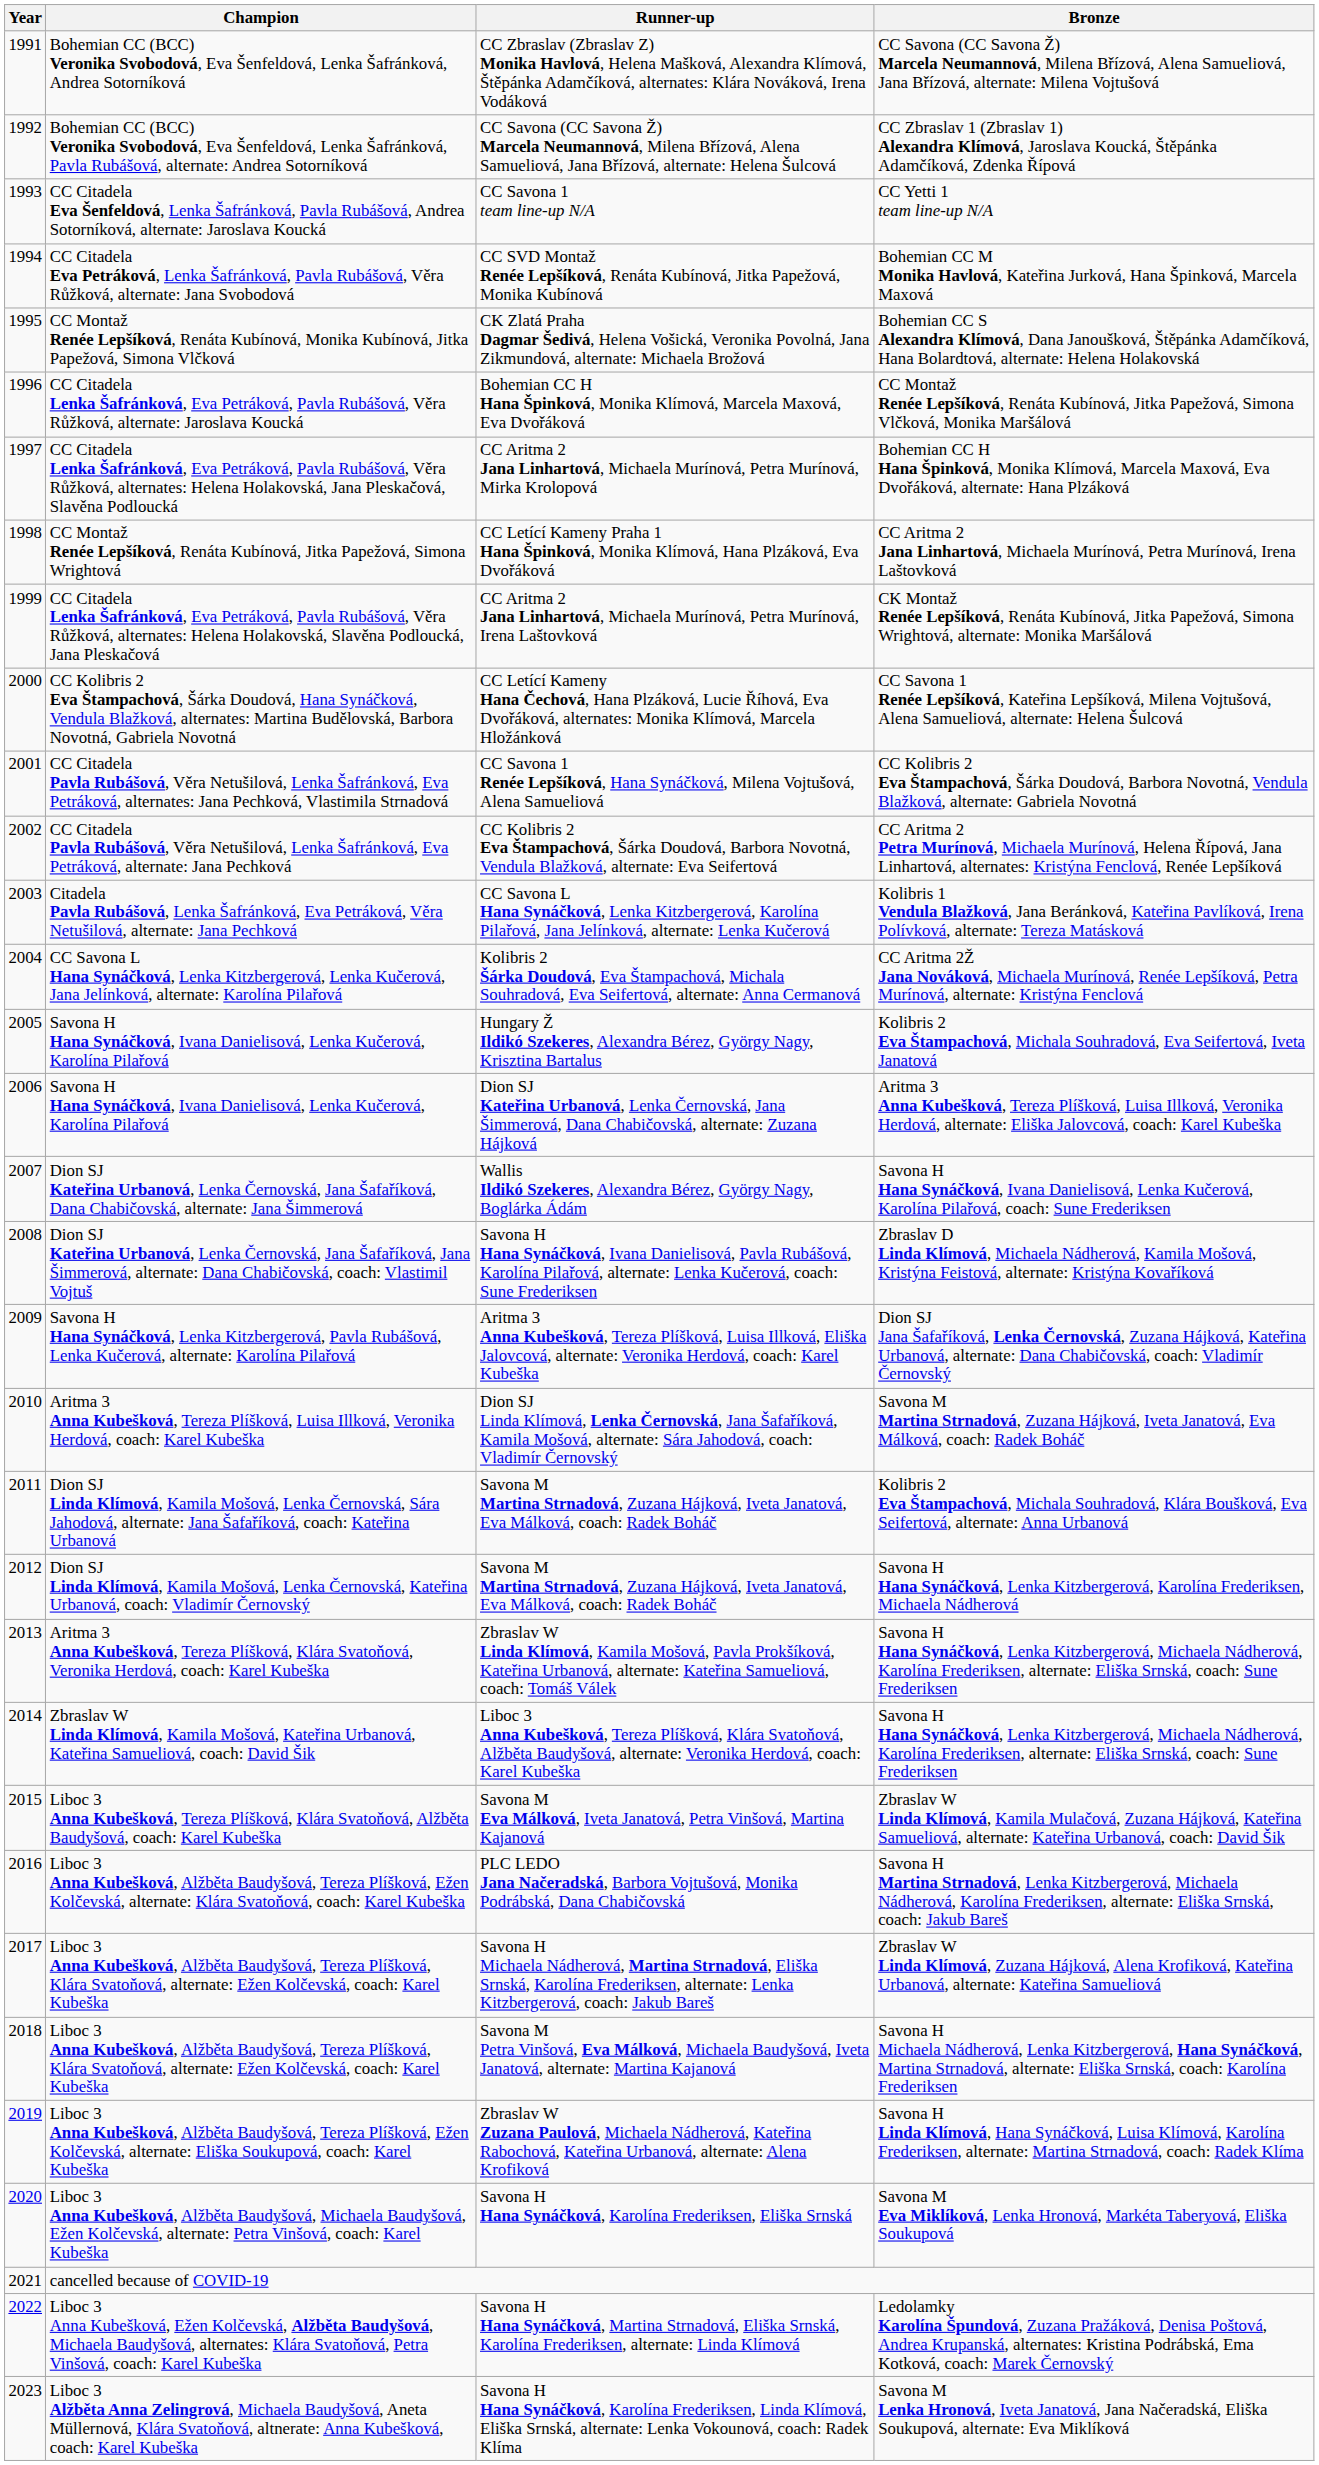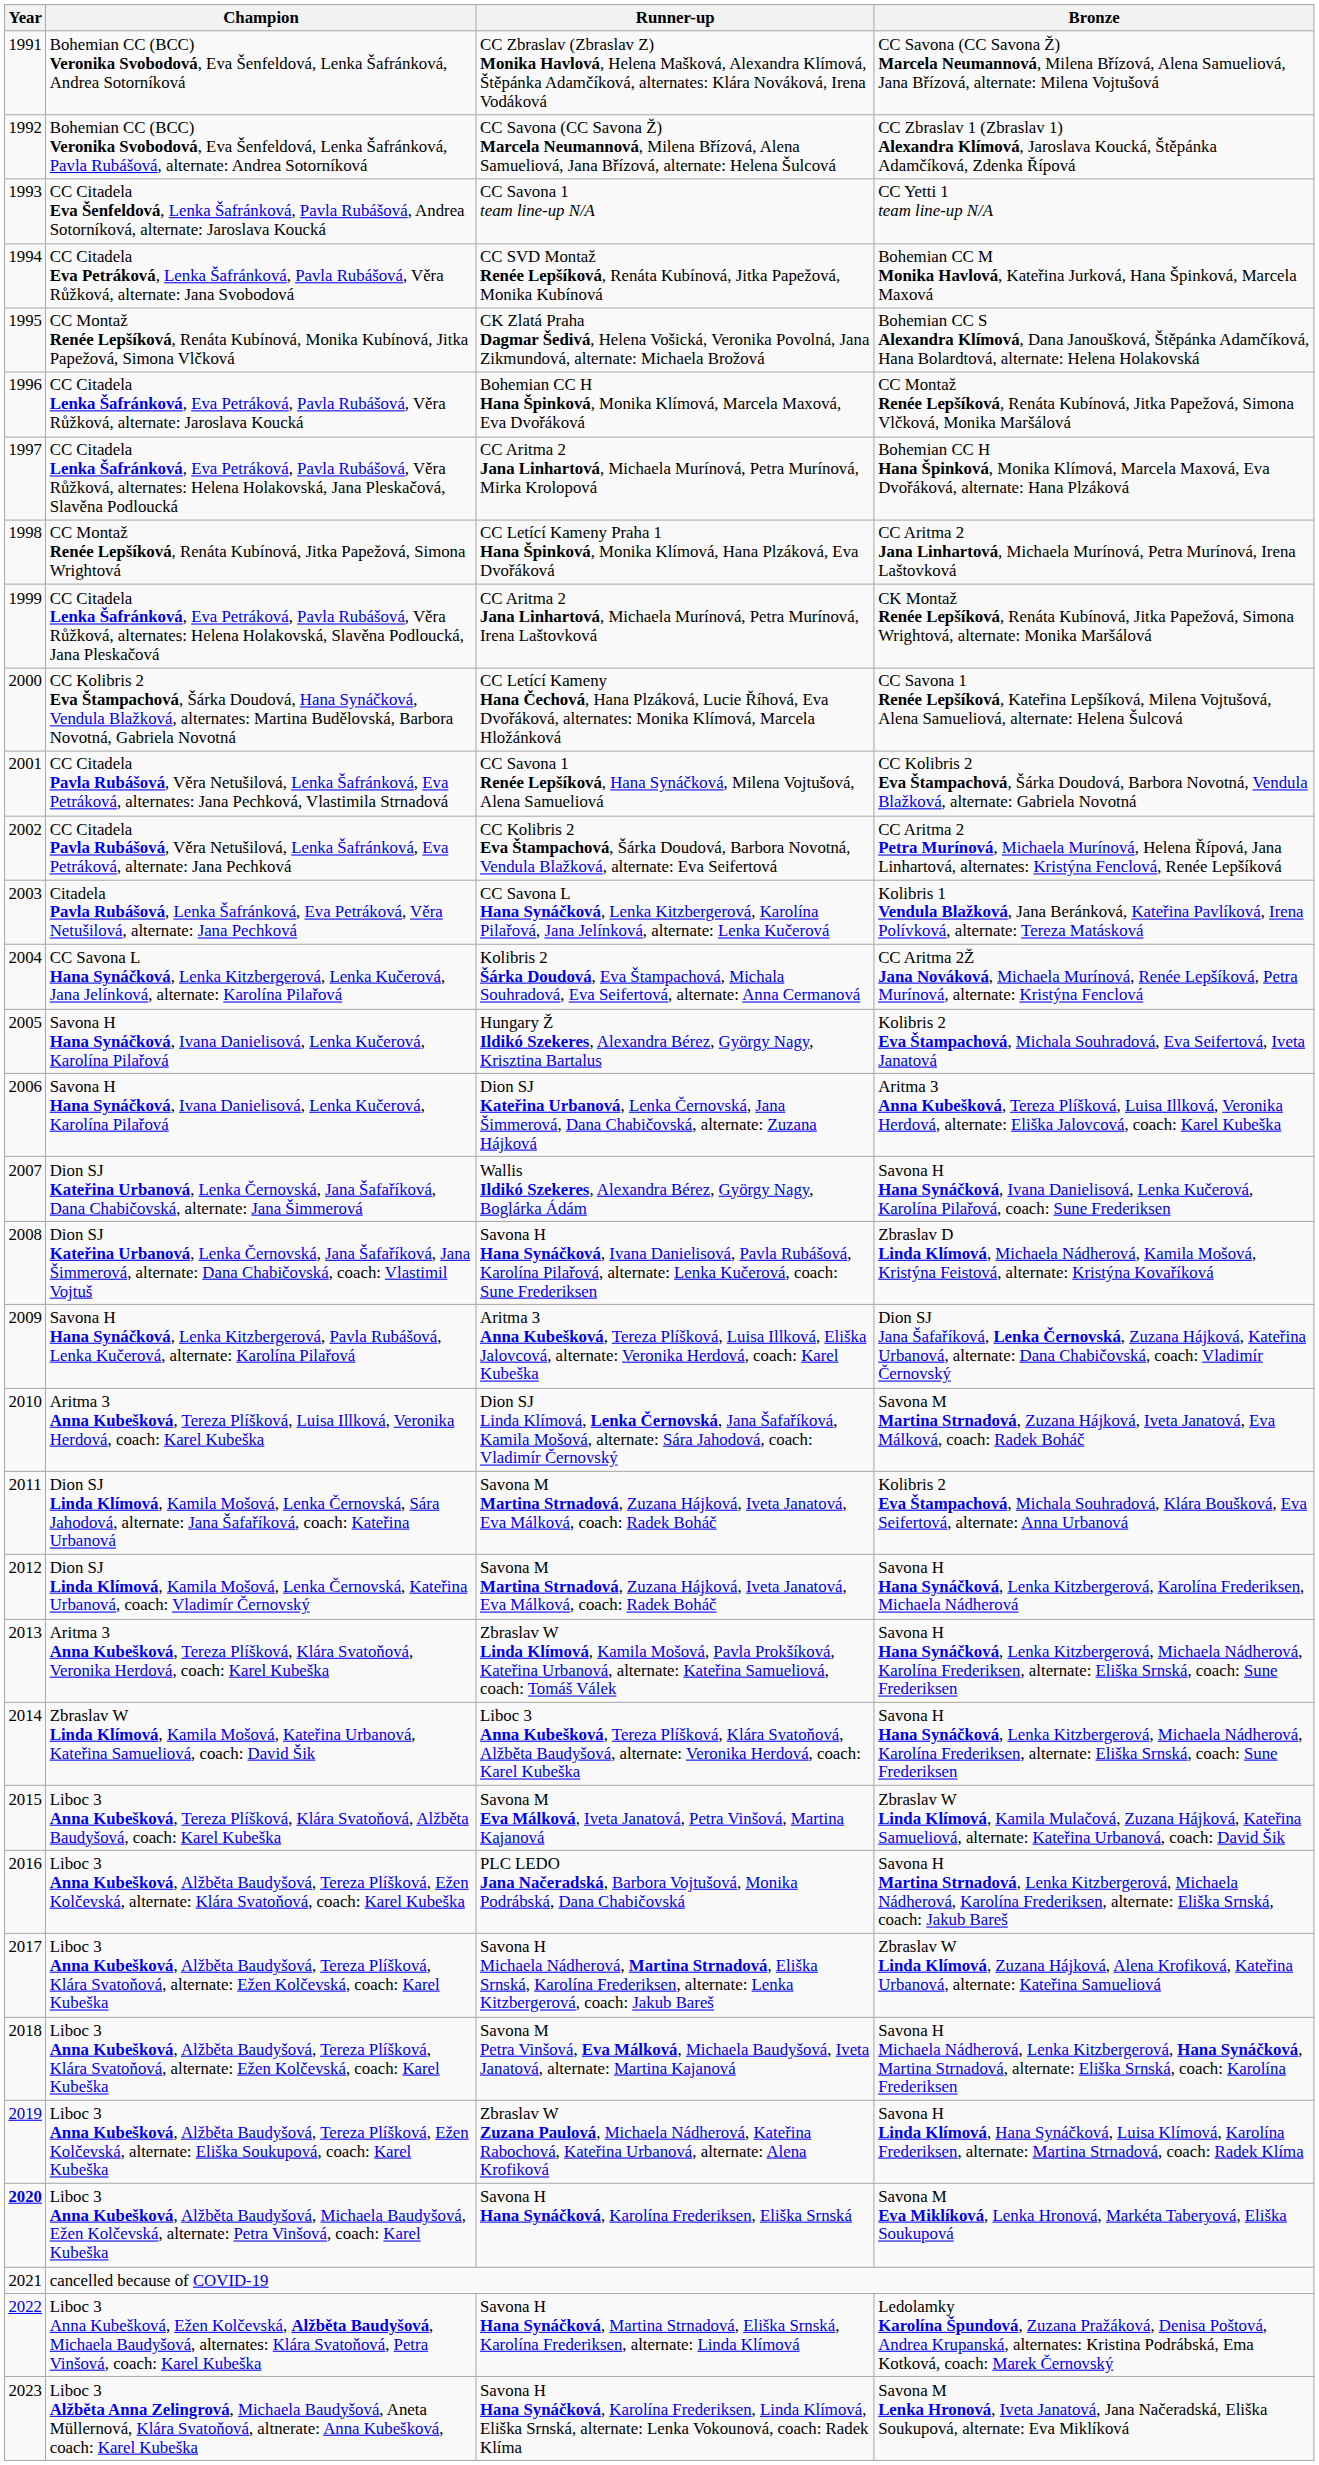(25, 2196) normal -> (25, 2196) bold
